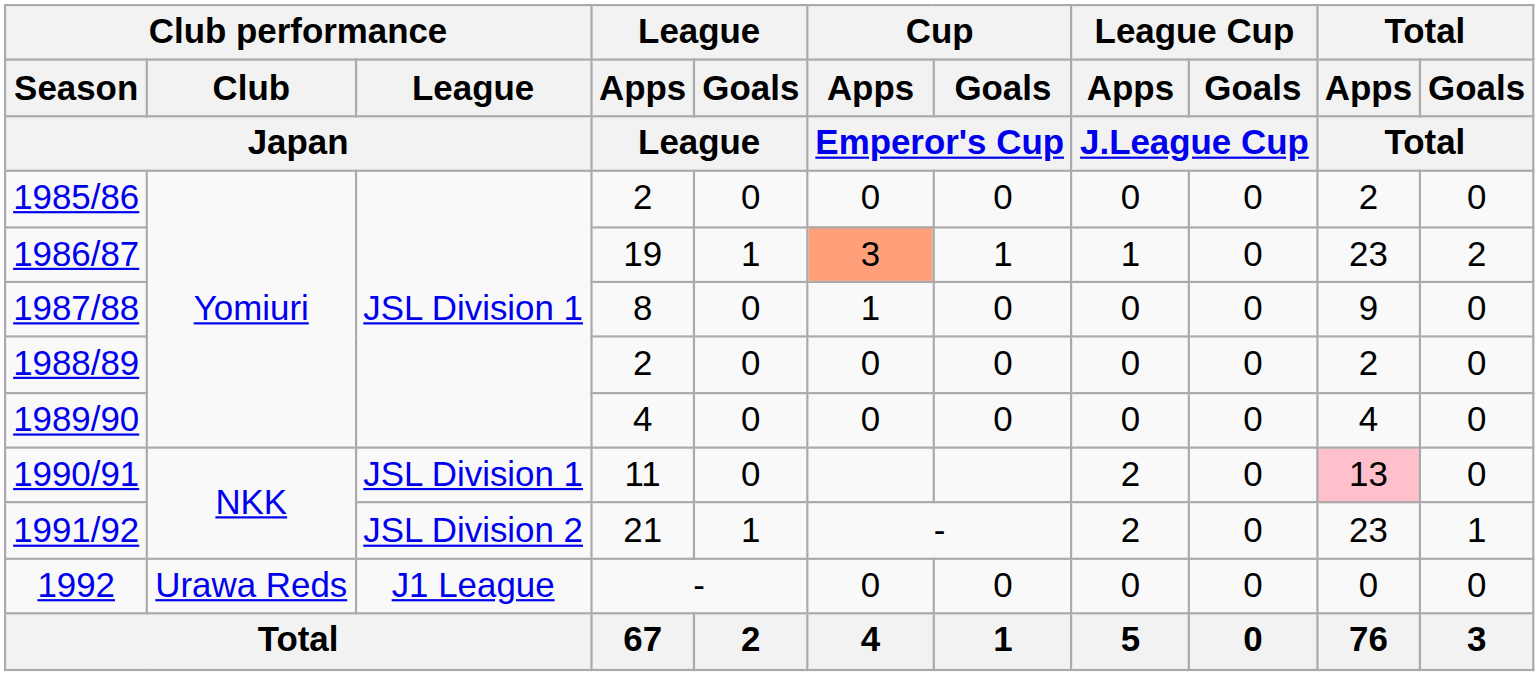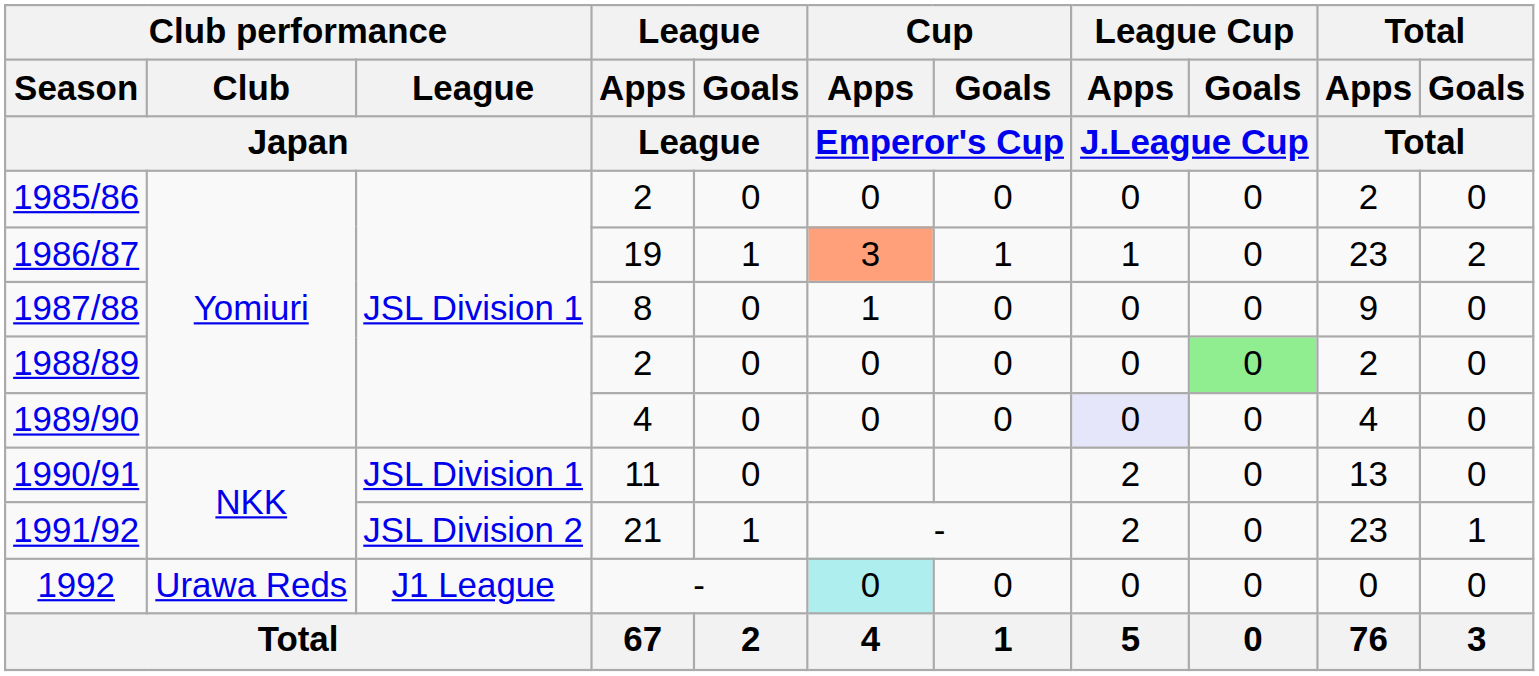(1253, 364) no background -> (1253, 364) lightgreen background
(1130, 419) no background -> (1130, 419) lavender background
(1368, 474) pink background -> (1368, 474) no background
(871, 585) no background -> (871, 585) paleturquoise background
